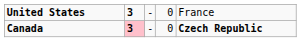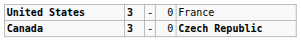(130, 29) pink background -> (130, 29) no background
